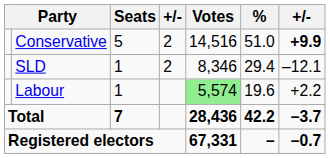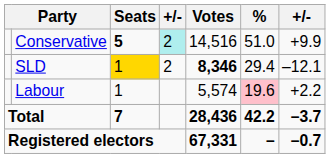(118, 41) normal -> (118, 41) bold
(168, 41) no background -> (168, 41) paleturquoise background
(306, 41) bold -> (306, 41) normal
(118, 66) no background -> (118, 66) gold background
(217, 66) normal -> (217, 66) bold
(217, 91) lightgreen background -> (217, 91) no background
(260, 91) no background -> (260, 91) pink background
